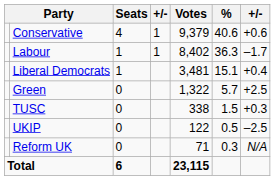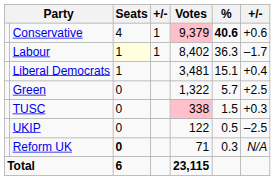(194, 33) no background -> (194, 33) pink background
(226, 33) normal -> (226, 33) bold
(119, 52) no background -> (119, 52) lightyellow background
(199, 109) no background -> (199, 109) pink background
(119, 147) normal -> (119, 147) bold
